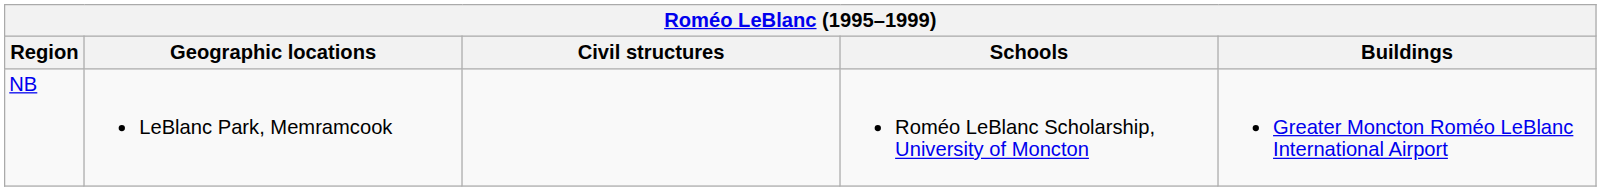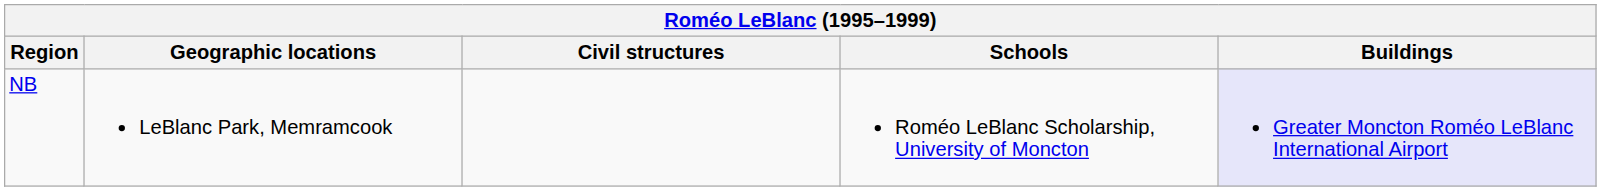(1407, 139) no background -> (1407, 139) lavender background
